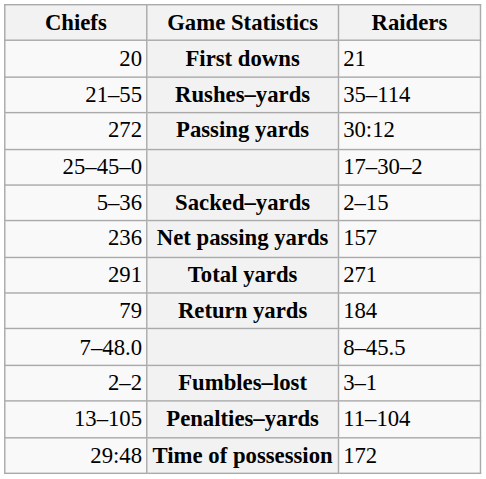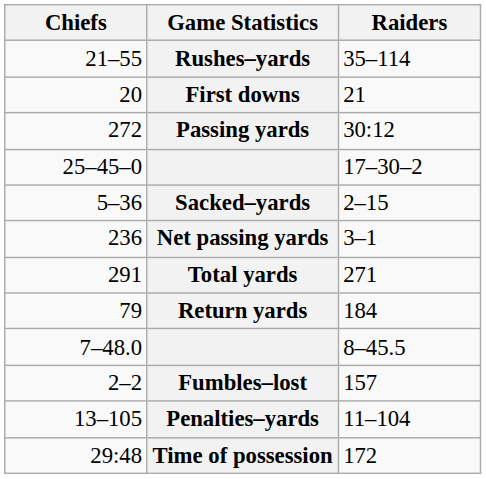rows swapped: (131, 58) <-> (114, 94)
(360, 238) 157 -> (360, 238) 3–1
(360, 382) 3–1 -> (360, 382) 157
